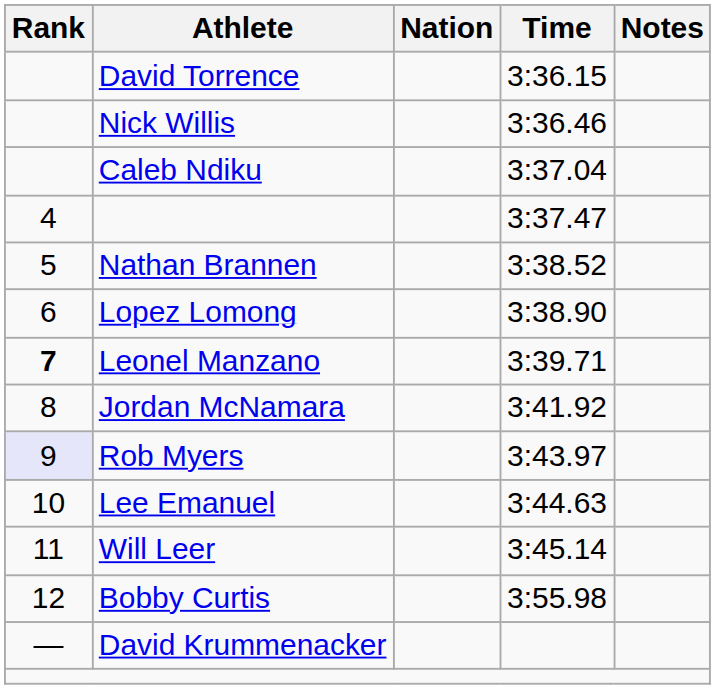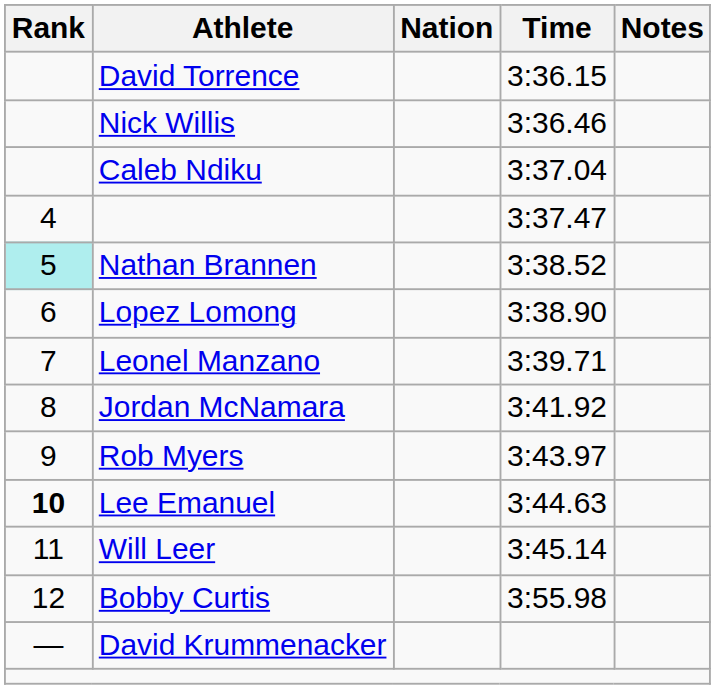(48, 265) no background -> (48, 265) paleturquoise background
(48, 360) bold -> (48, 360) normal
(48, 455) lavender background -> (48, 455) no background
(48, 502) normal -> (48, 502) bold
